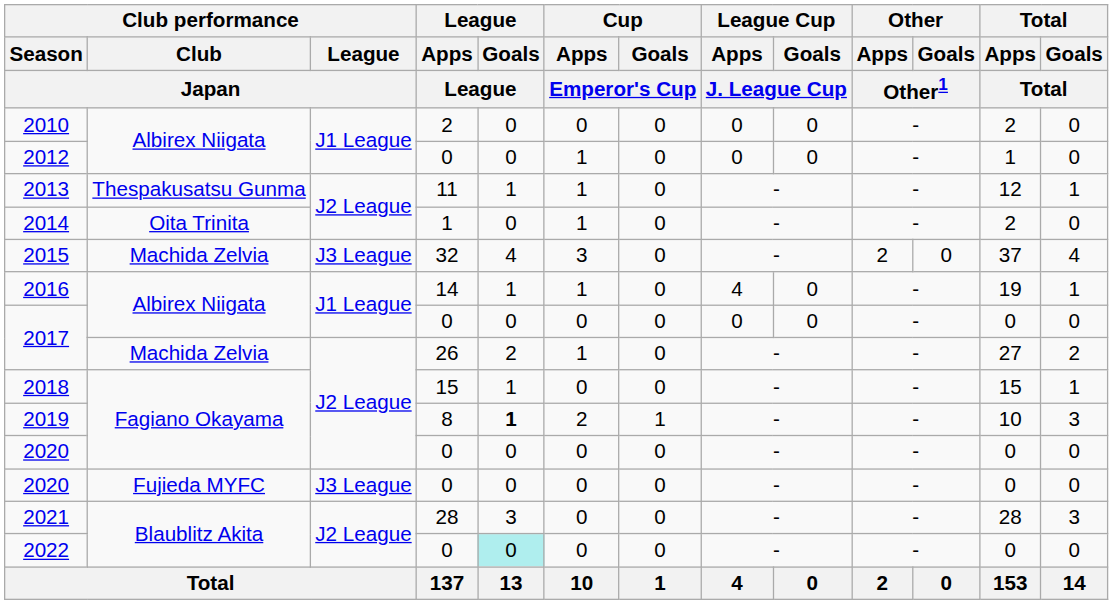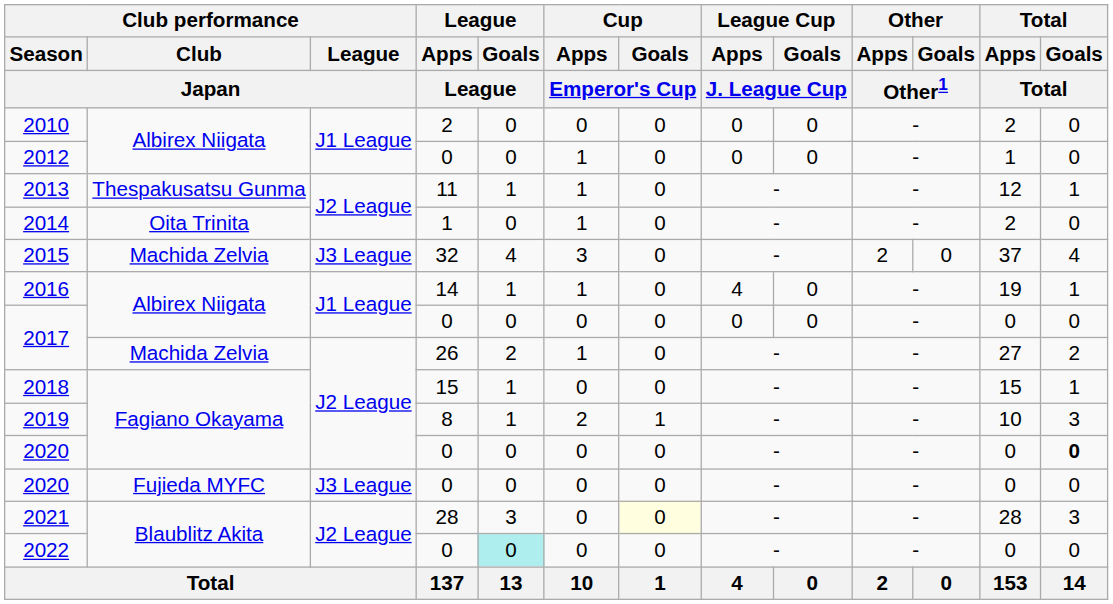(511, 419) bold -> (511, 419) normal
(1074, 451) normal -> (1074, 451) bold
(660, 517) no background -> (660, 517) lightyellow background
